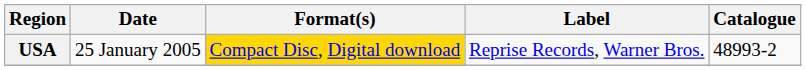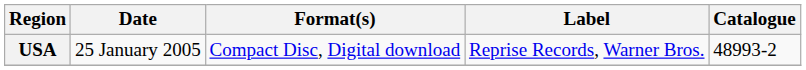(335, 49) gold background -> (335, 49) no background
